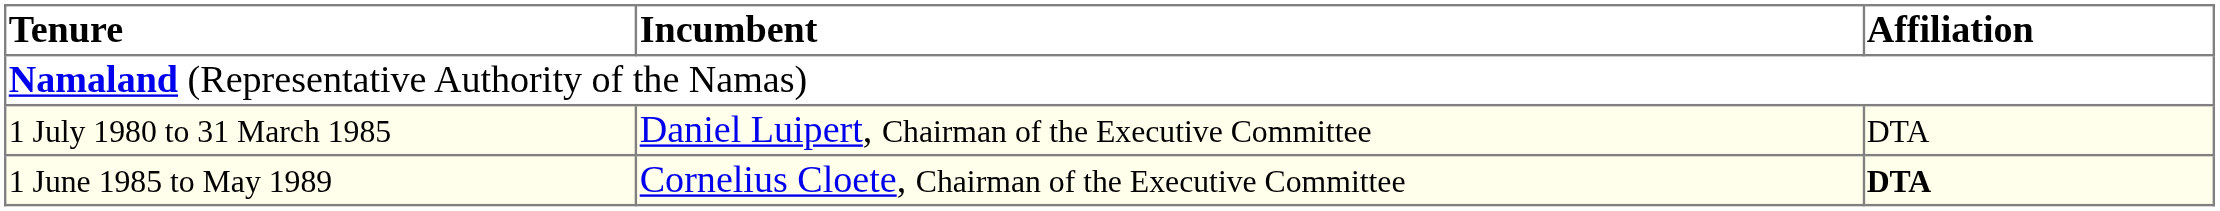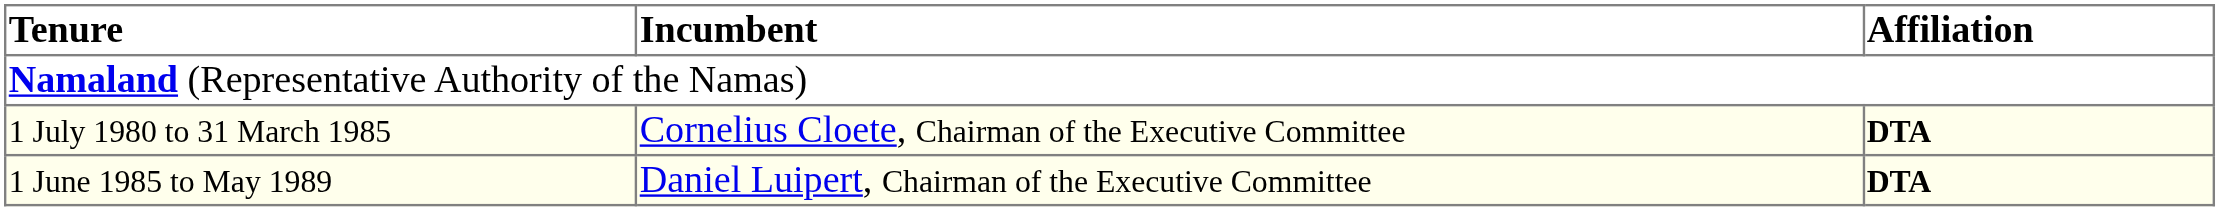(1006, 129) Daniel Luipert, Chairman of the Executive Committee -> (1023, 129) Cornelius Cloete, Chairman of the Executive Committee
(1898, 131) normal -> (1899, 129) bold
(1023, 179) Cornelius Cloete, Chairman of the Executive Committee -> (1006, 179) Daniel Luipert, Chairman of the Executive Committee
